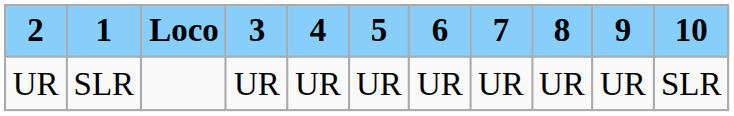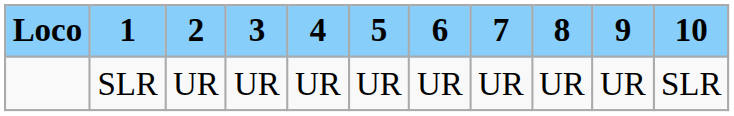columns swapped: (184, 30) <-> (36, 30)
